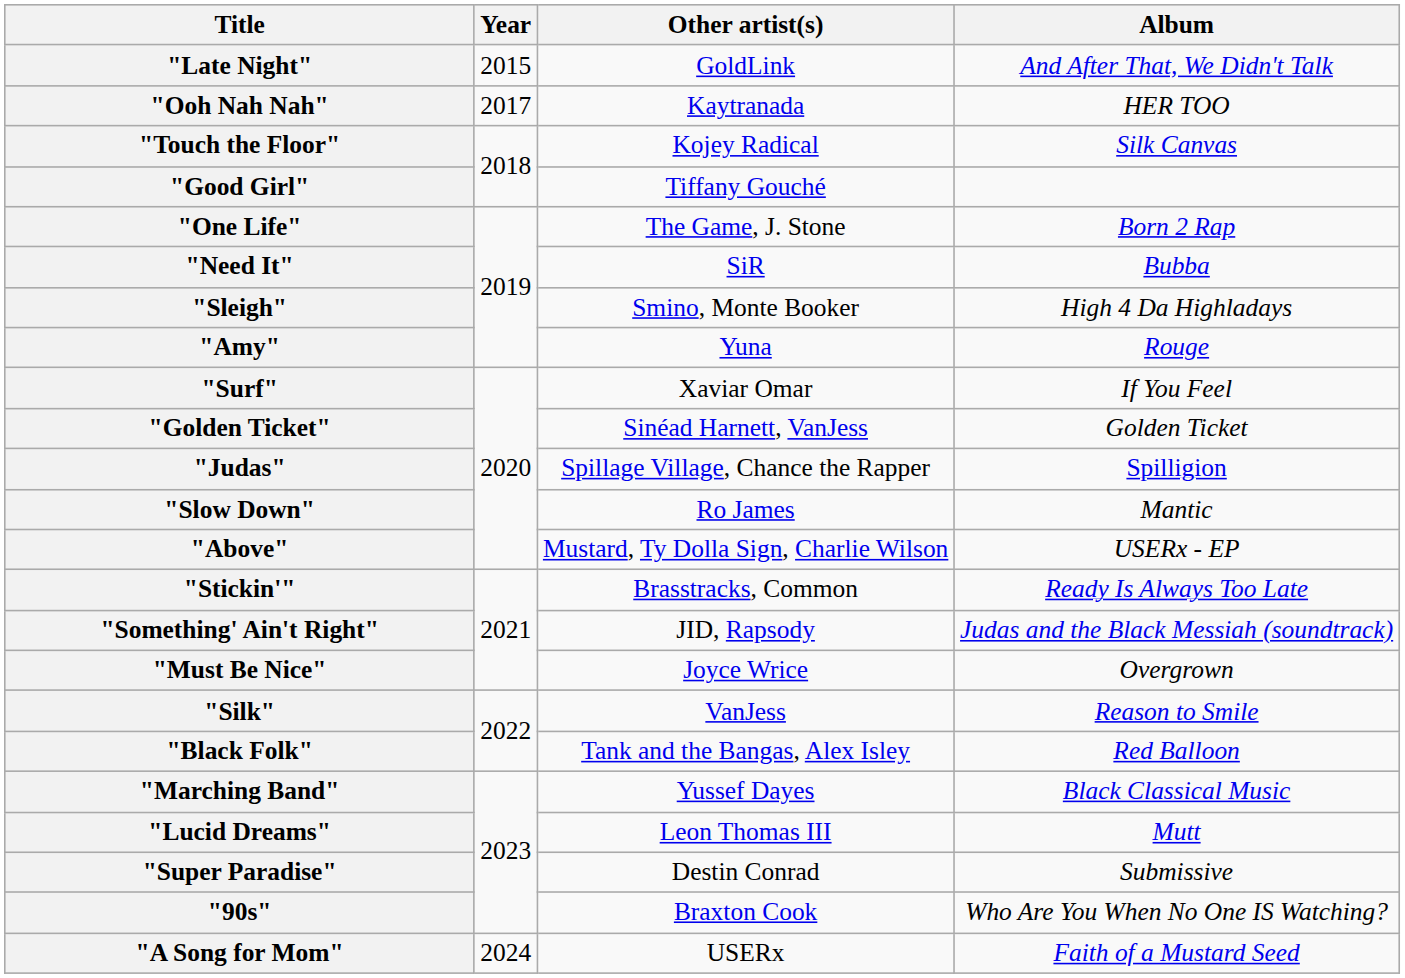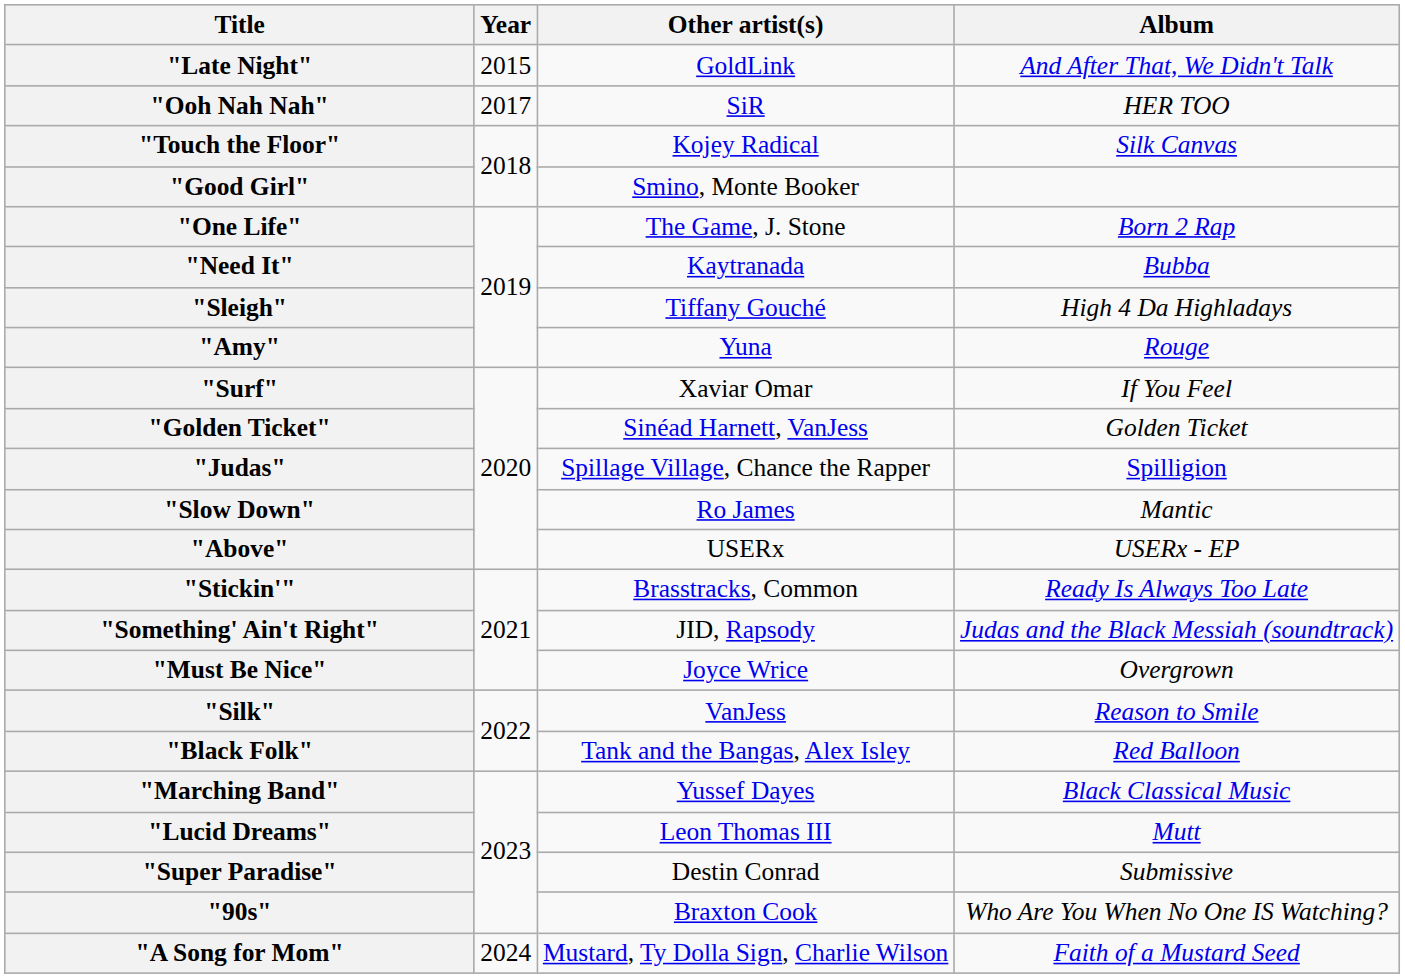(746, 105) Kaytranada -> (746, 105) SiR
(746, 186) Tiffany Gouché -> (746, 186) Smino, Monte Booker
(746, 266) SiR -> (746, 266) Kaytranada
(746, 307) Smino, Monte Booker -> (746, 307) Tiffany Gouché
(746, 549) Mustard, Ty Dolla Sign, Charlie Wilson -> (746, 549) USERx
(746, 952) USERx -> (746, 952) Mustard, Ty Dolla Sign, Charlie Wilson
